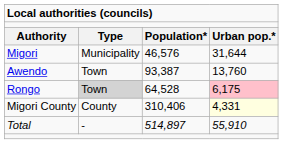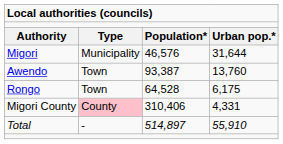(94, 89) lightgrey background -> (94, 89) no background
(226, 89) pink background -> (226, 89) no background
(99, 107) no background -> (99, 107) pink background
(226, 107) lightyellow background -> (226, 107) no background
